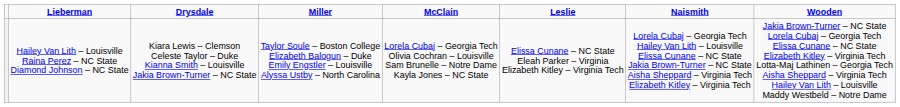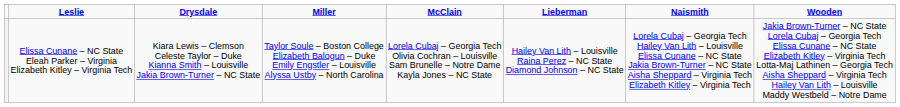columns swapped: (70, 12) <-> (563, 12)
